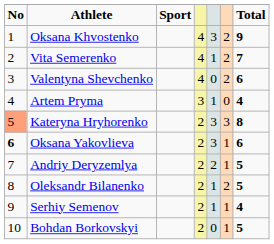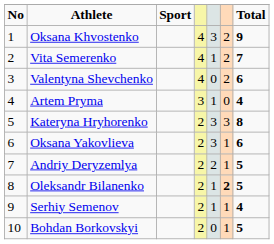(11, 121) lightsalmon background -> (11, 121) no background
(11, 143) bold -> (11, 143) normal
(227, 185) normal -> (227, 185) bold
